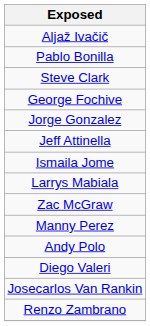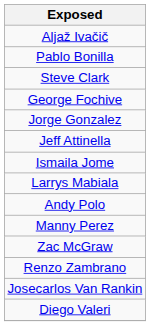(75, 204) Zac McGraw -> (75, 204) Andy Polo
(75, 246) Andy Polo -> (75, 246) Zac McGraw
(75, 267) Diego Valeri -> (75, 267) Renzo Zambrano
(75, 309) Renzo Zambrano -> (75, 309) Diego Valeri
